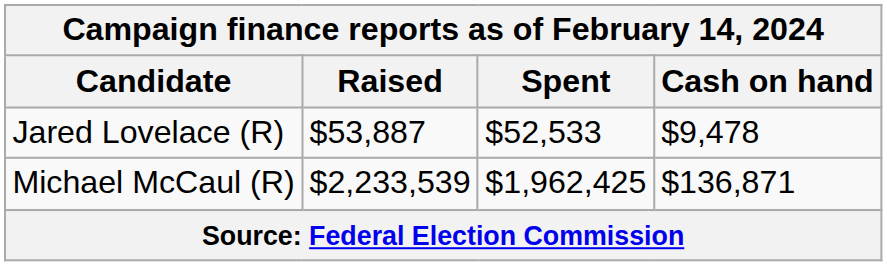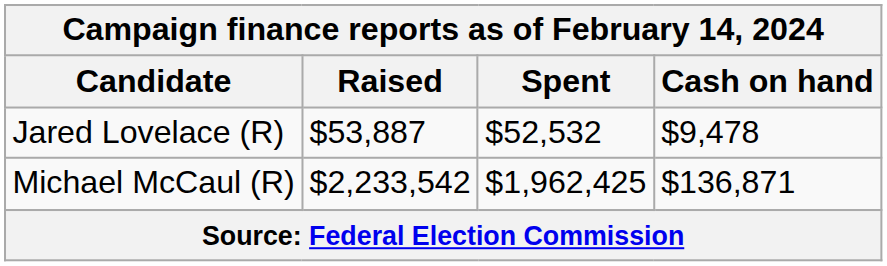(543, 132) $52,533 -> (543, 132) $52,532
(390, 183) $2,233,539 -> (390, 183) $2,233,542
